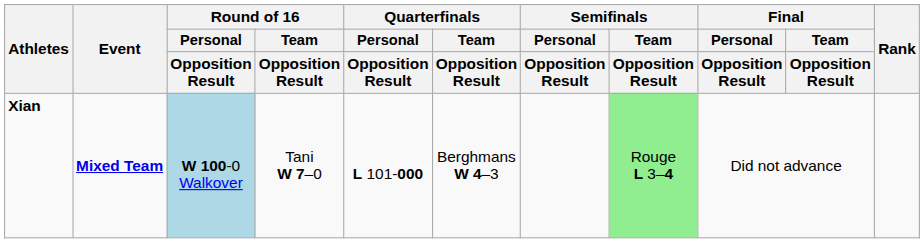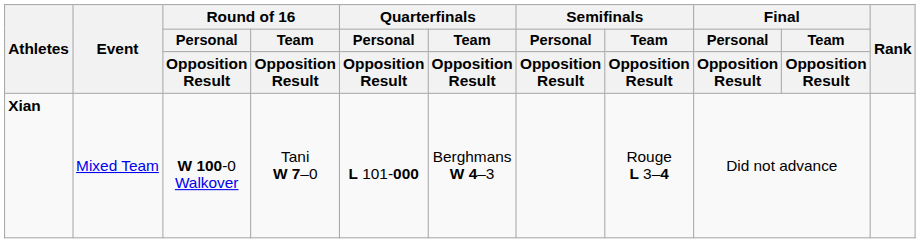(120, 166) bold -> (117, 166) normal
(211, 174) lightblue background -> (207, 174) no background
(653, 166) lightgreen background -> (649, 166) no background
